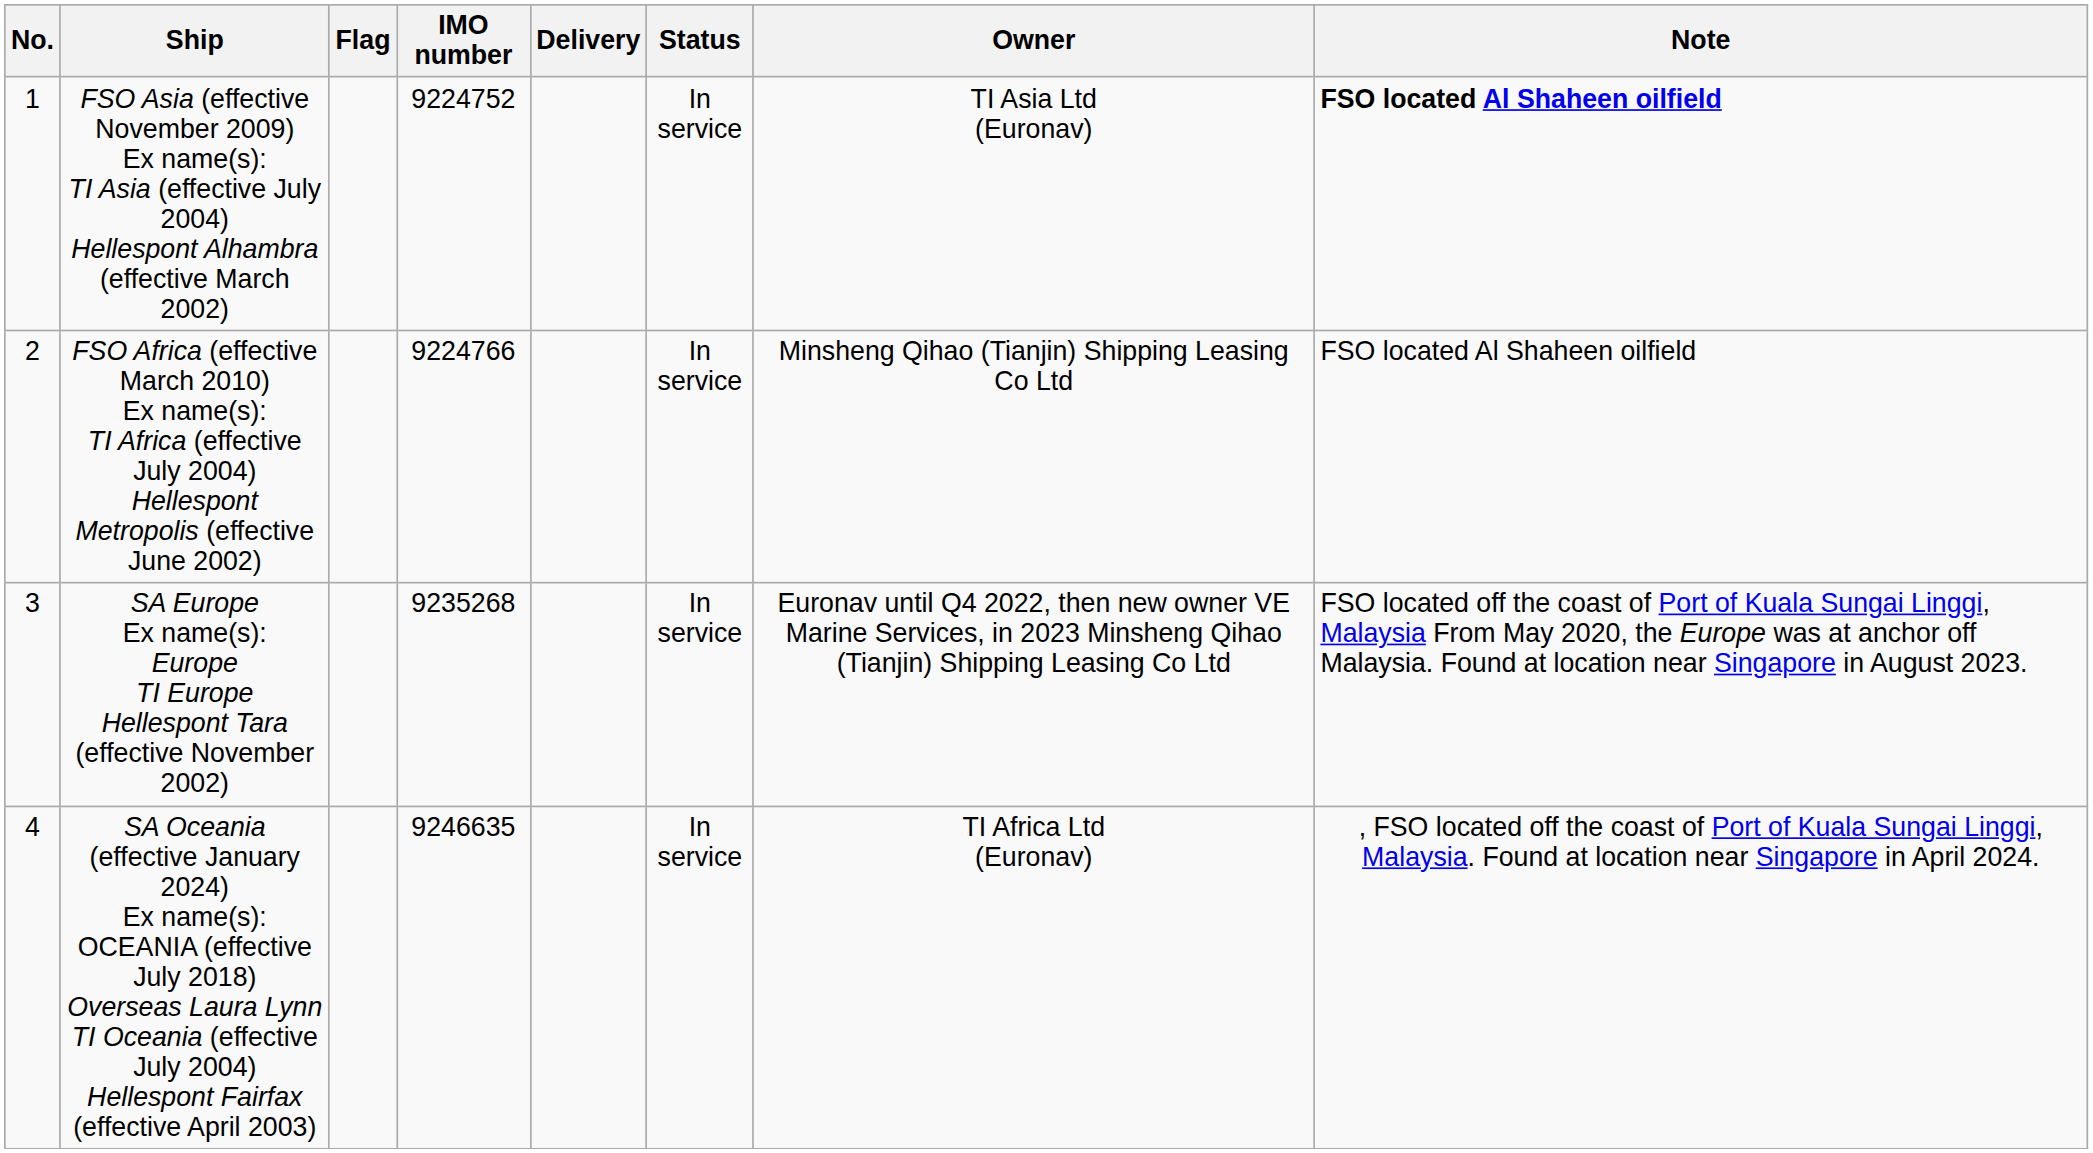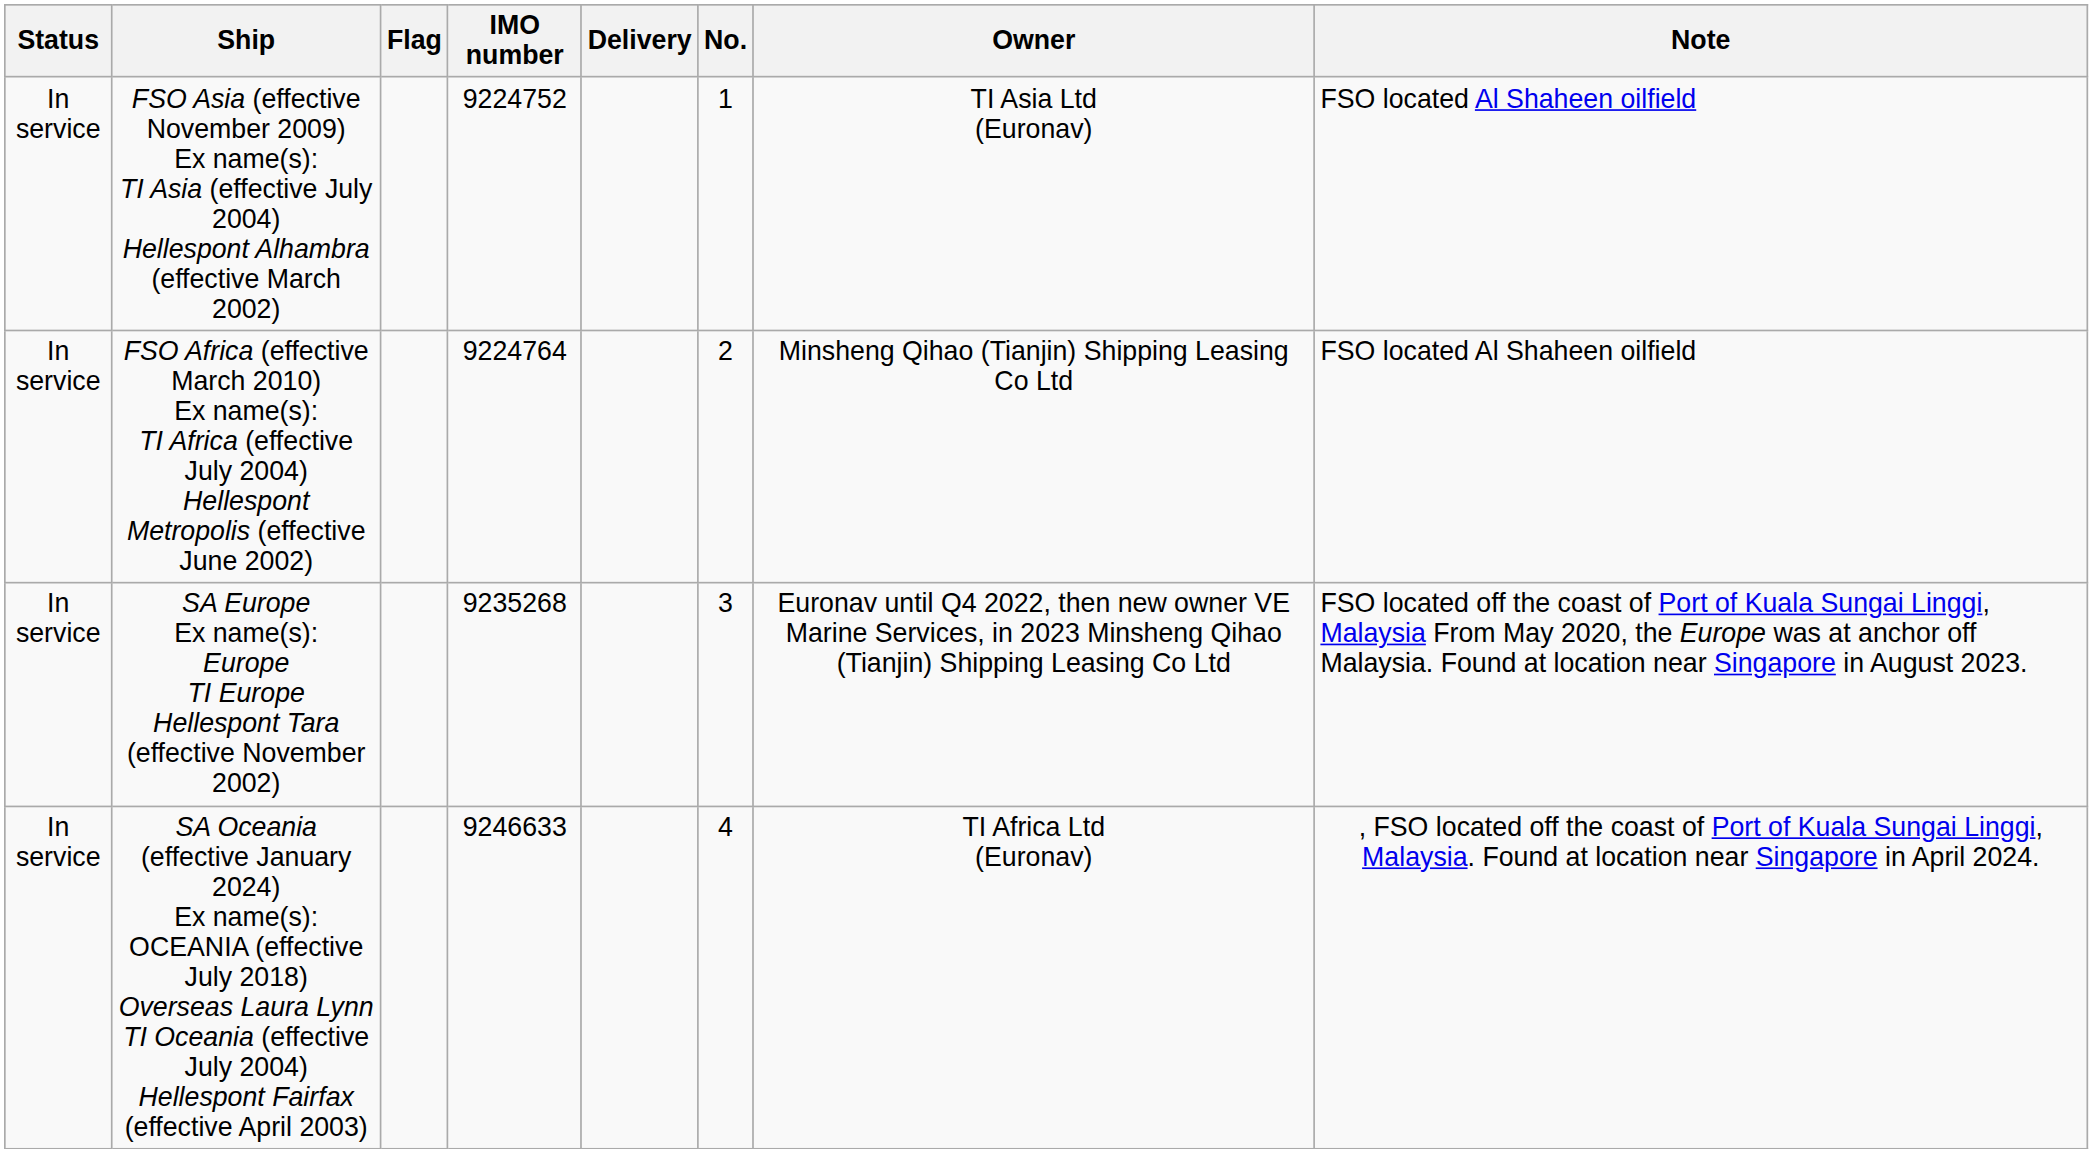columns swapped: (33, 40) <-> (700, 40)
(1521, 98) bold -> (1508, 98) normal
(463, 350) 9224766 -> (515, 350) 9224764
(463, 826) 9246635 -> (515, 826) 9246633
